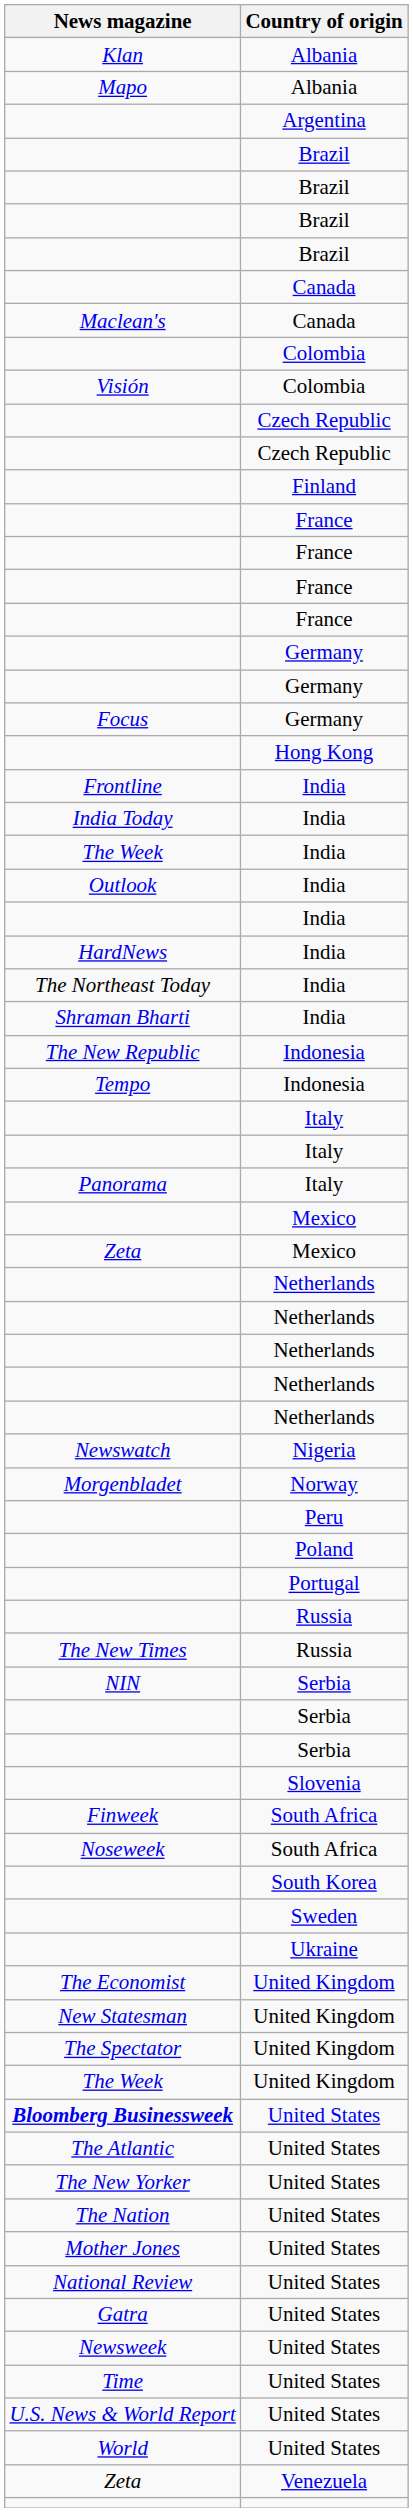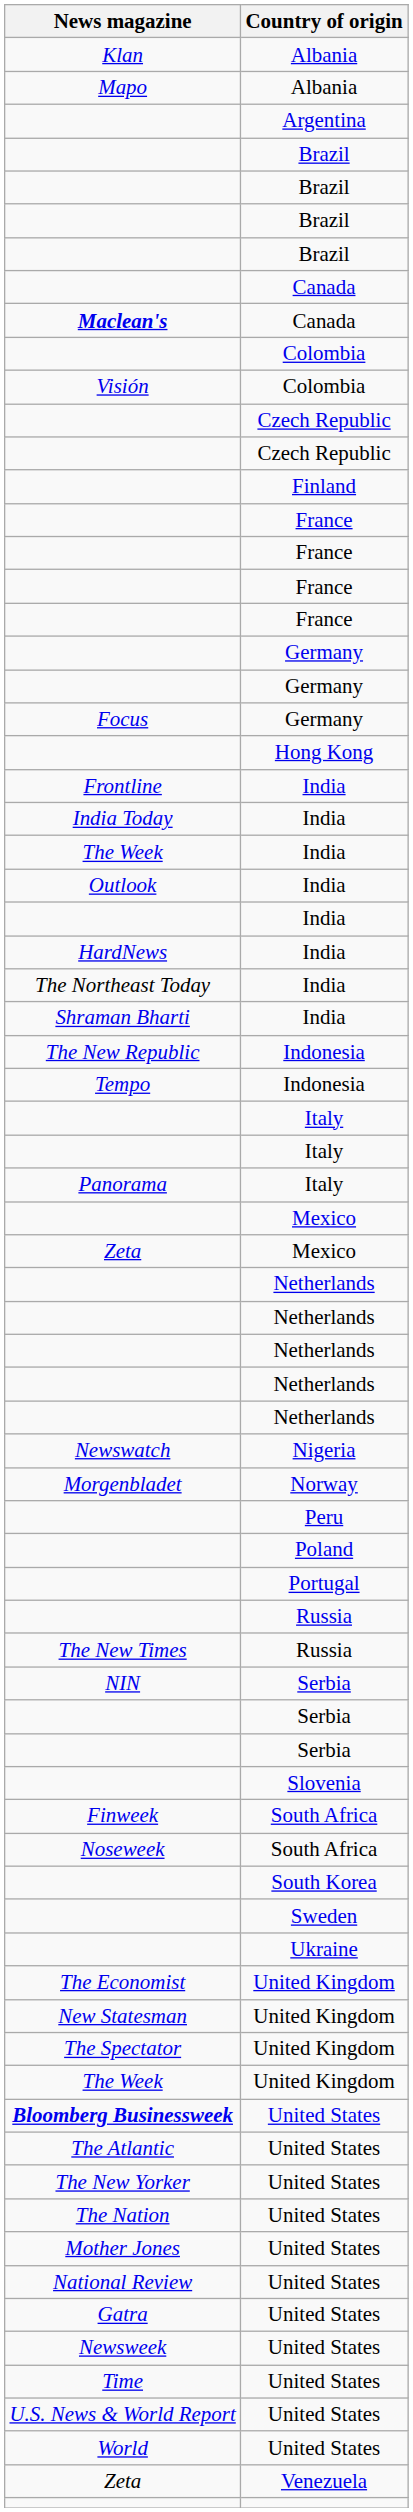(123, 320) normal -> (123, 320) bold
